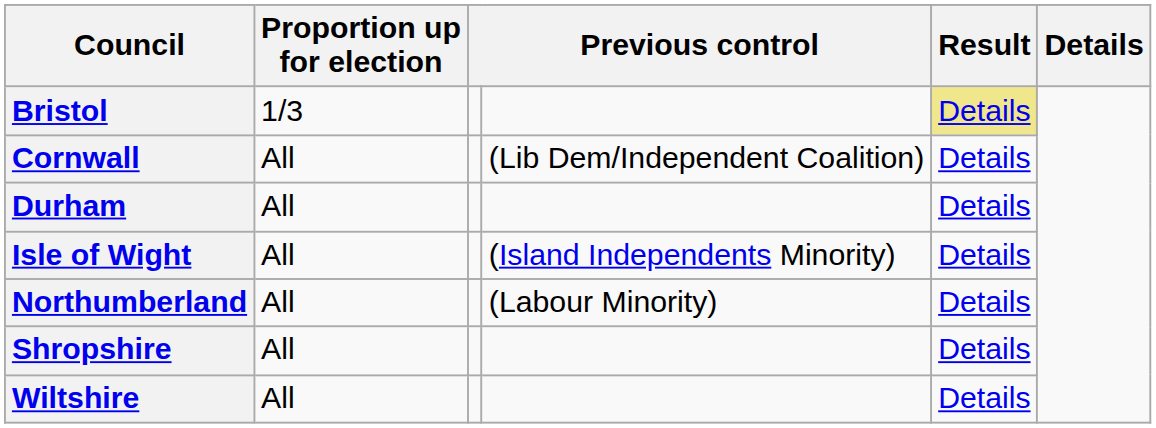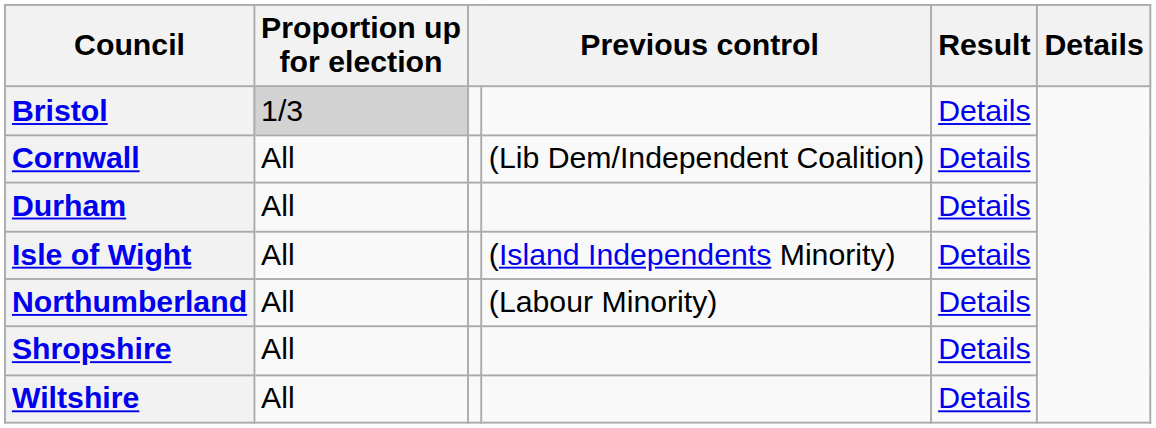(282, 110) no background -> (282, 110) lightgrey background
(984, 110) khaki background -> (984, 110) no background
